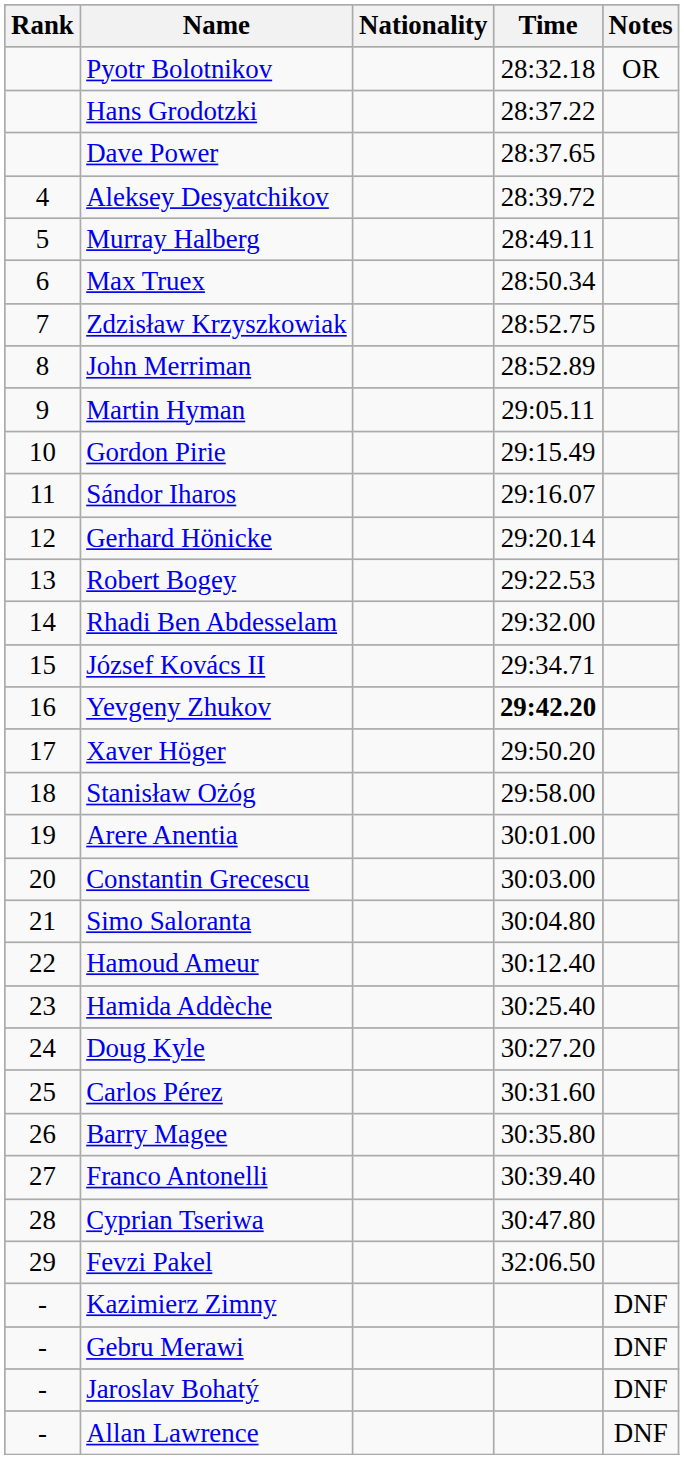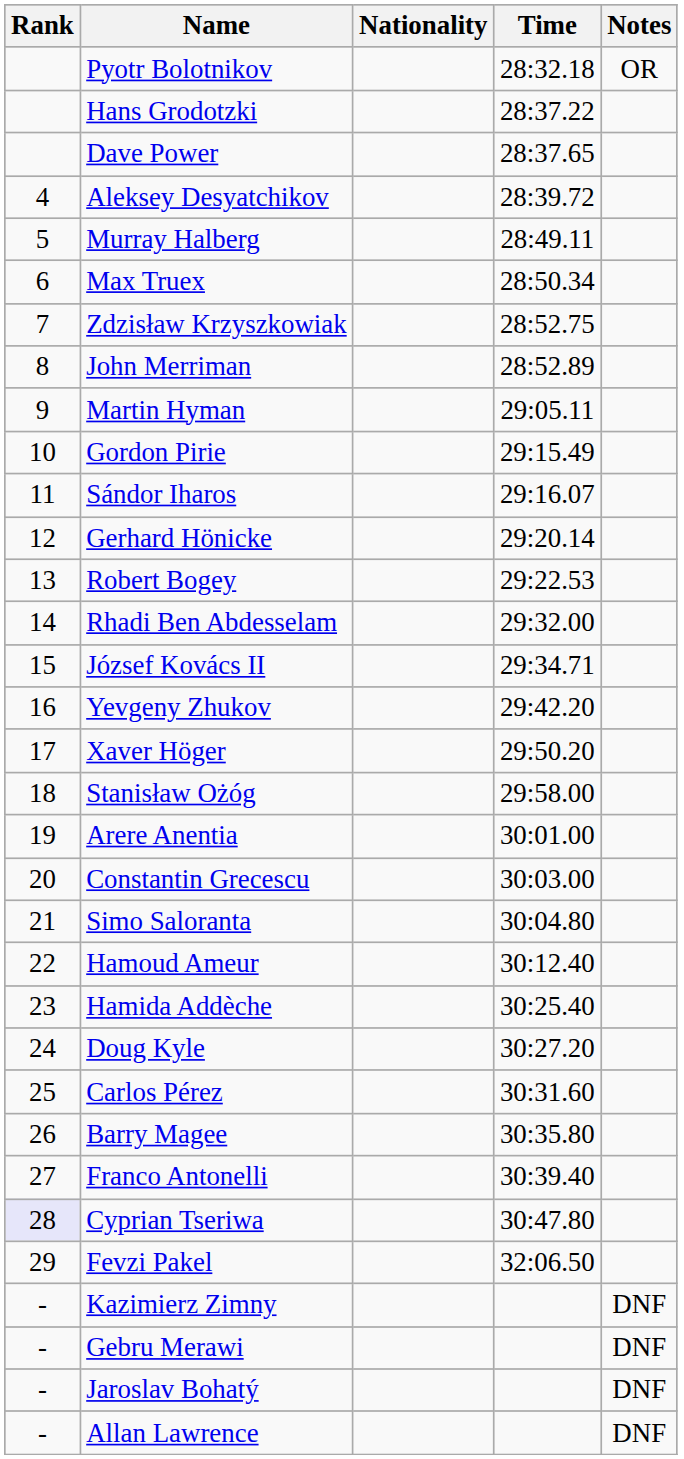(548, 707) bold -> (547, 707) normal
(42, 1219) no background -> (42, 1219) lavender background
